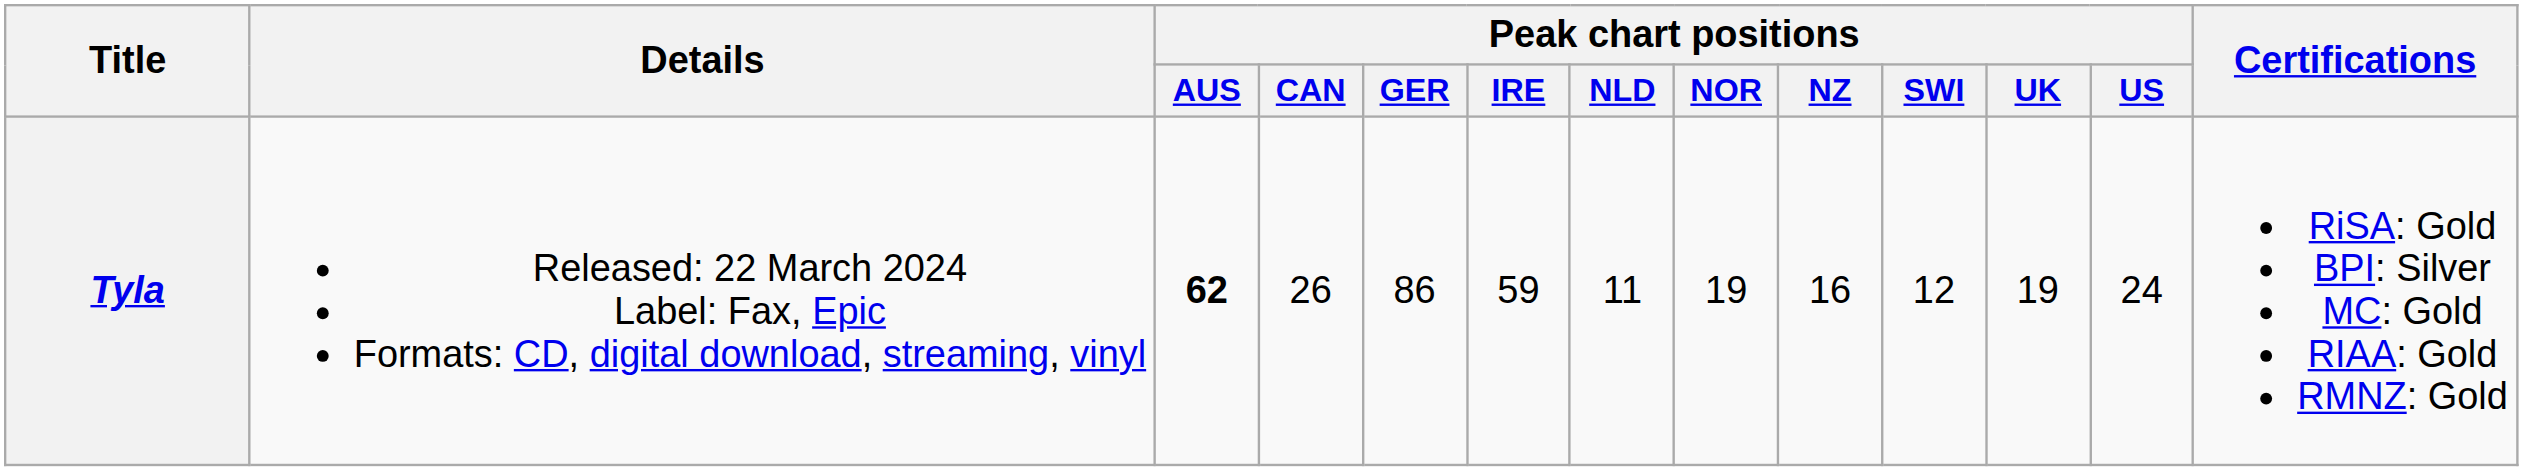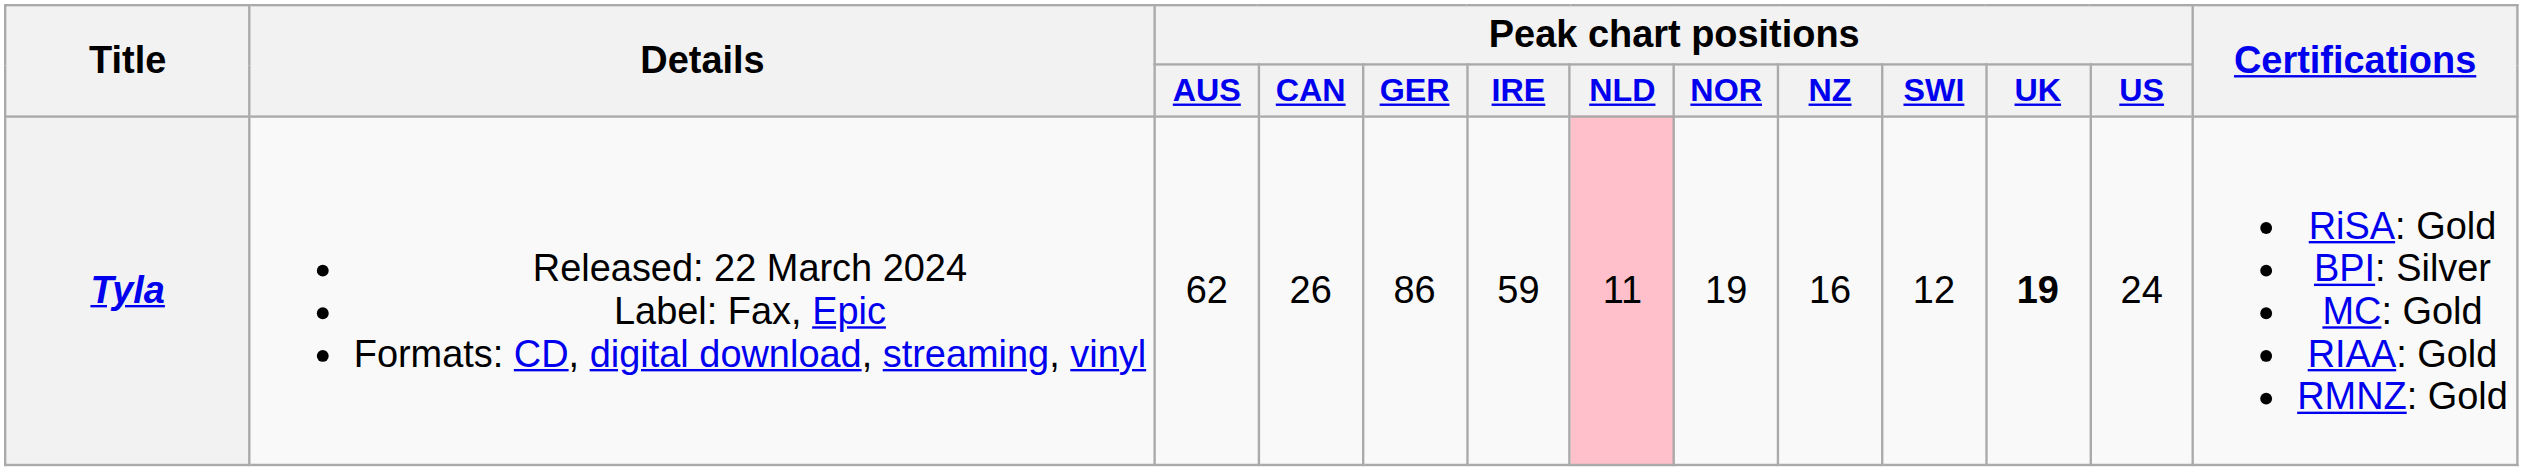(1207, 290) bold -> (1207, 290) normal
(1622, 290) no background -> (1622, 290) pink background
(2038, 290) normal -> (2038, 290) bold
